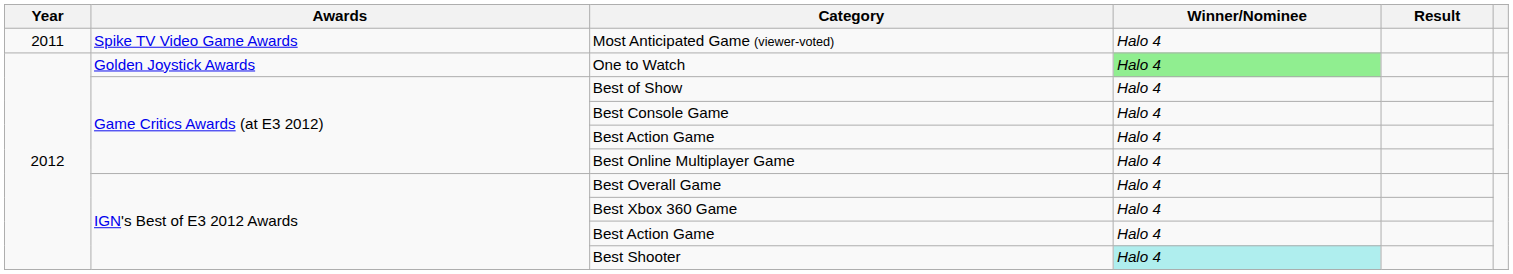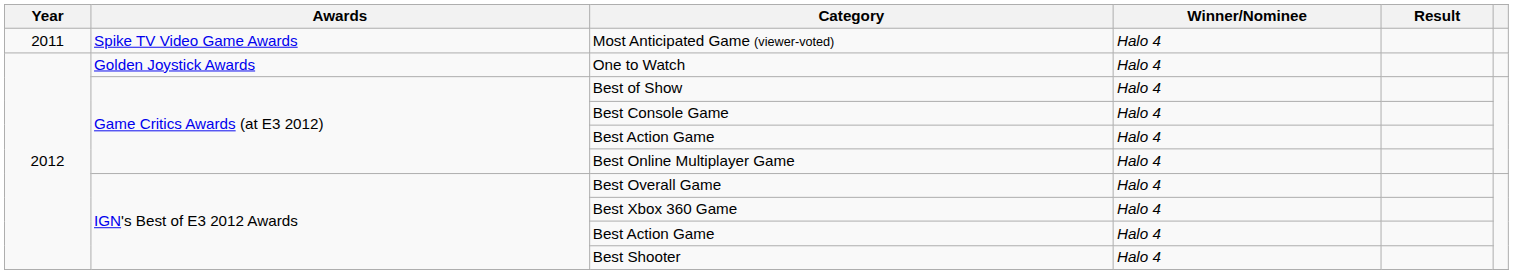(1139, 64) lightgreen background -> (1139, 64) no background
(1139, 257) paleturquoise background -> (1139, 257) no background
